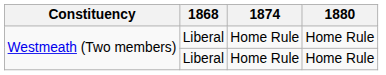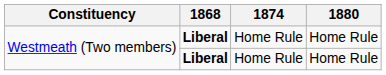(203, 37) normal -> (205, 37) bold
(203, 59) normal -> (205, 59) bold
